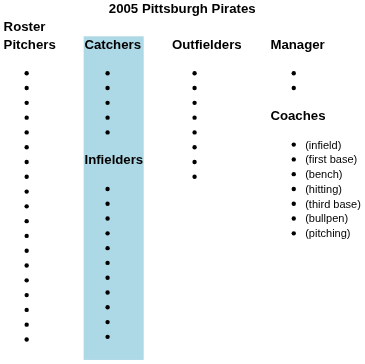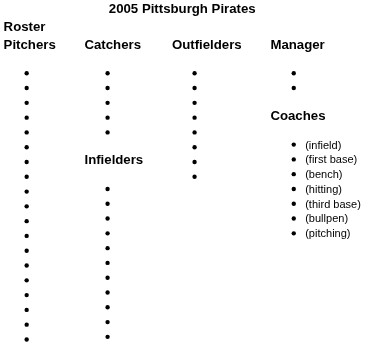(114, 190) lightblue background -> (114, 190) no background
